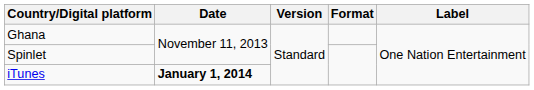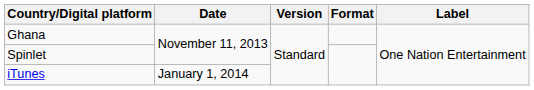(205, 74) bold -> (203, 74) normal
